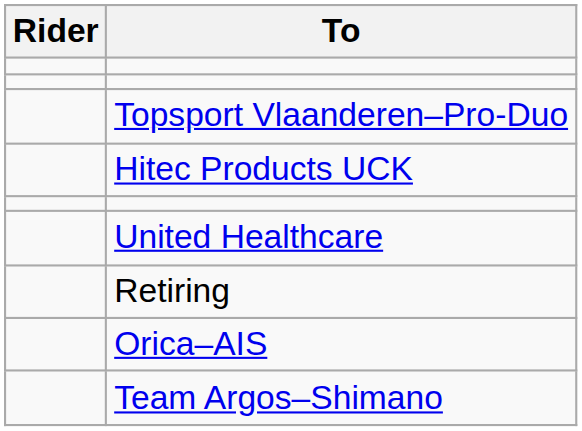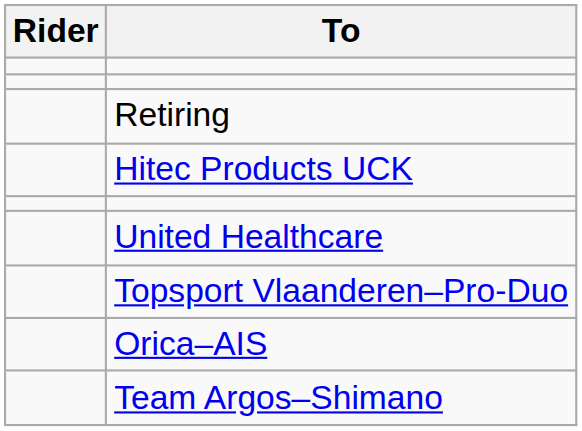(341, 115) Topsport Vlaanderen–Pro-Duo -> (172, 115) Retiring
(172, 290) Retiring -> (341, 290) Topsport Vlaanderen–Pro-Duo
